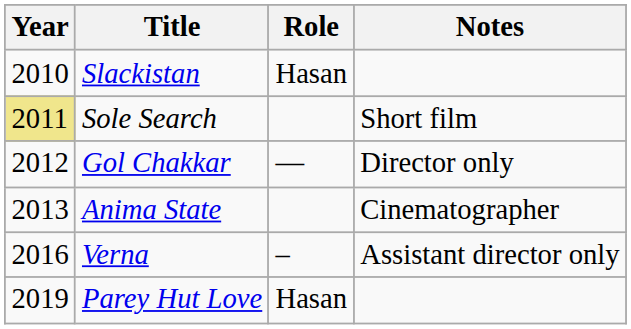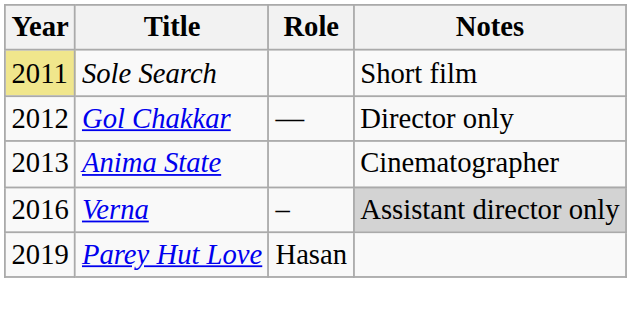- row: (141, 72)
(490, 254) no background -> (490, 208) lightgrey background
